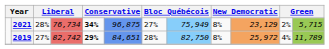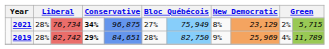(42, 37) 27% -> (42, 37) 28%
(217, 37) 8% -> (217, 37) 9%
(264, 37) 25,972 -> (264, 37) 25,969
